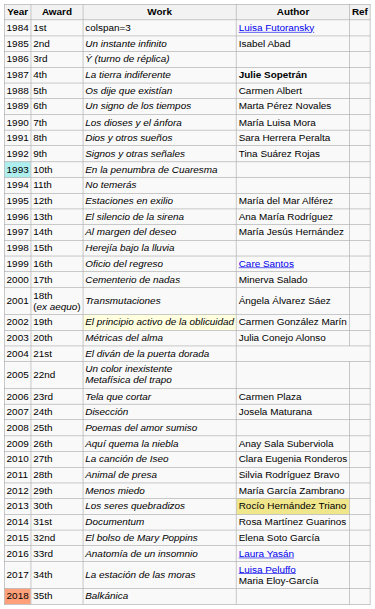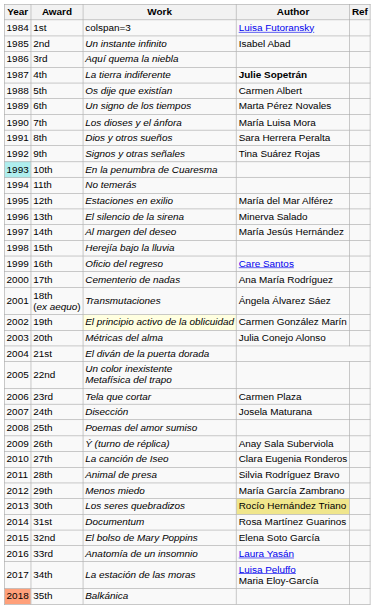(127, 59) Ý (turno de réplica) -> (132, 59) Aquí quema la niebla
(286, 216) Ana María Rodríguez -> (273, 216) Minerva Salado
(273, 279) Minerva Salado -> (286, 279) Ana María Rodríguez
(132, 443) Aquí quema la niebla -> (127, 443) Ý (turno de réplica)
